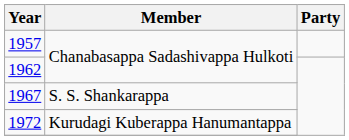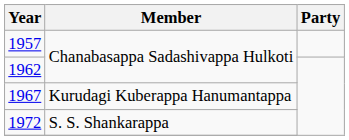(109, 95) S. S. Shankarappa -> (170, 95) Kurudagi Kuberappa Hanumantappa
(170, 122) Kurudagi Kuberappa Hanumantappa -> (109, 122) S. S. Shankarappa
